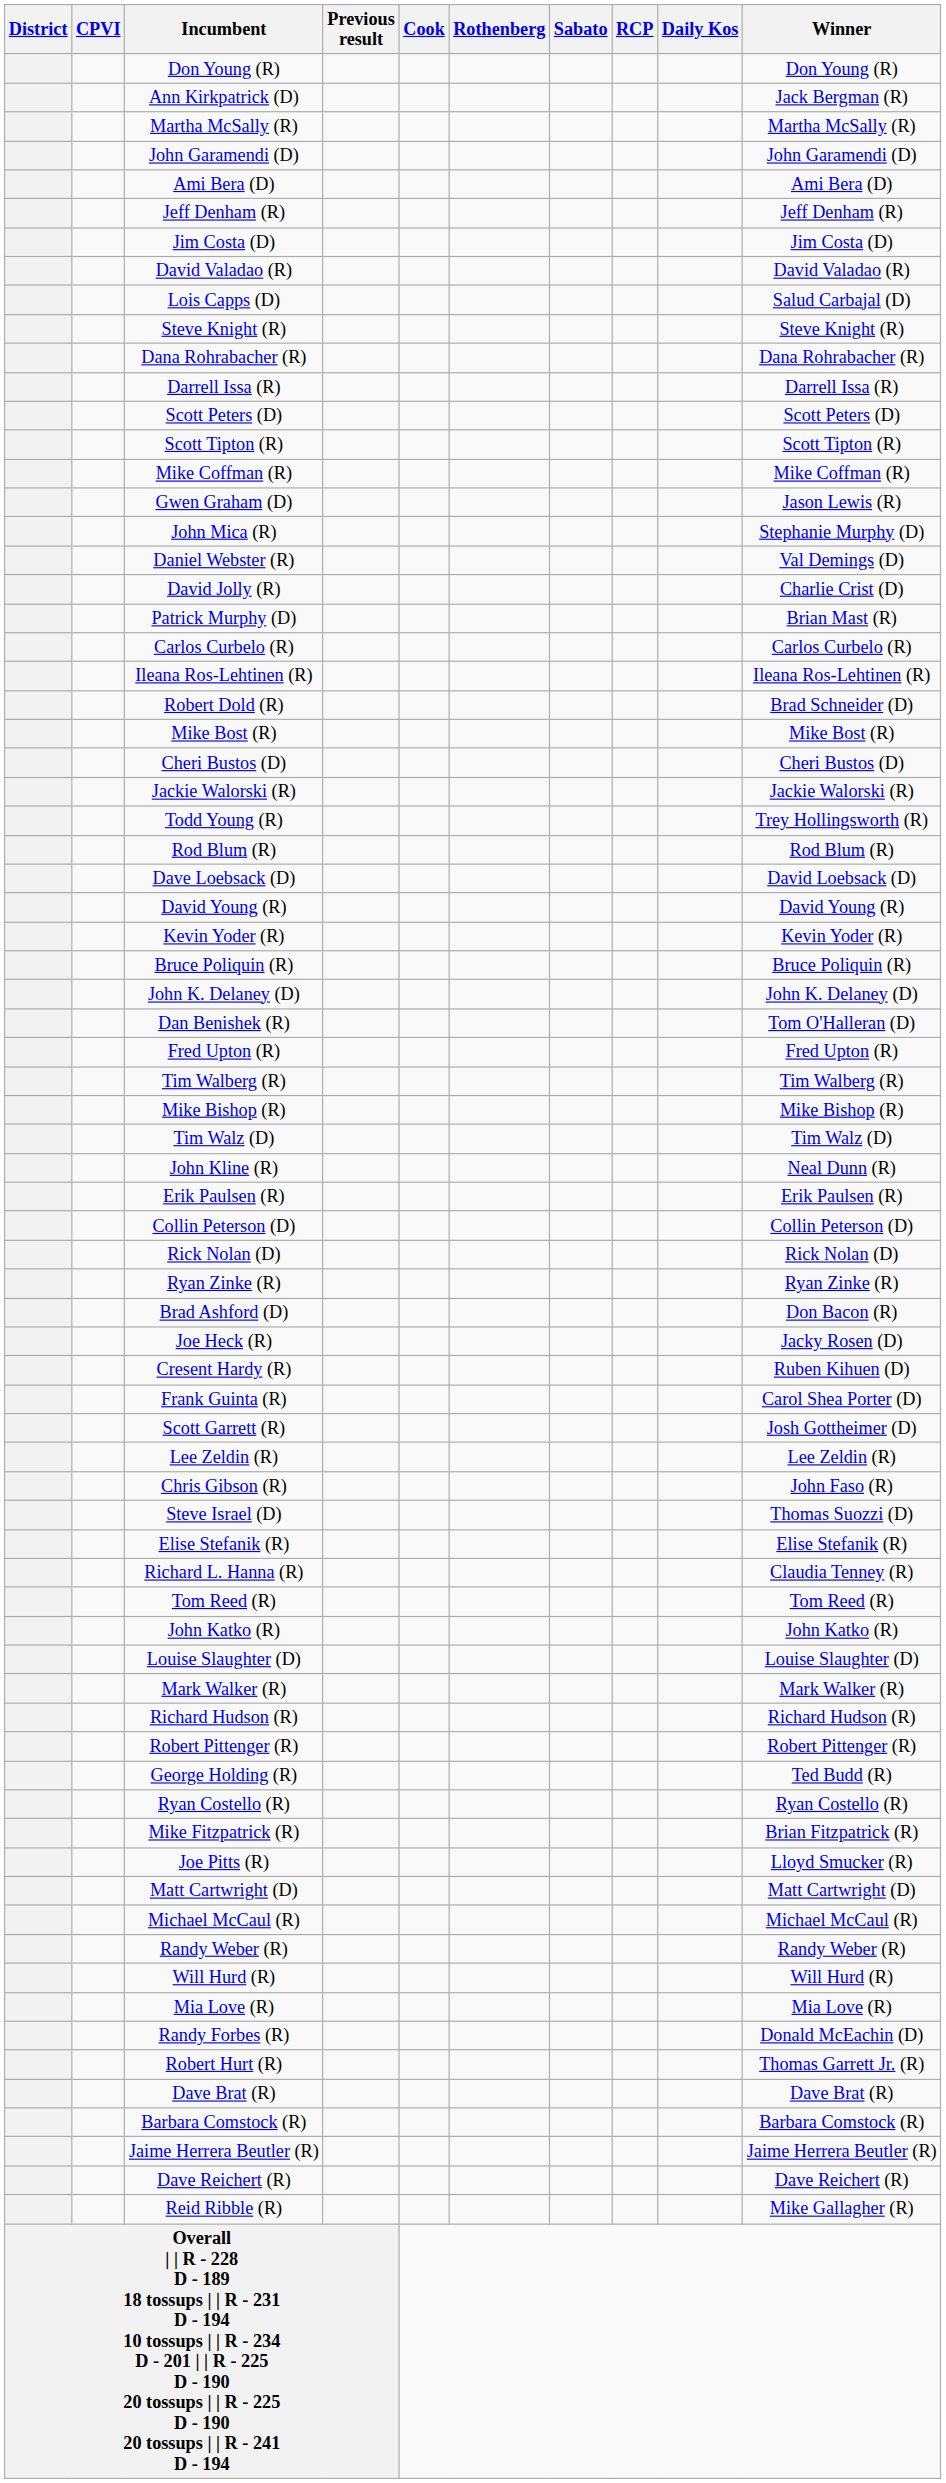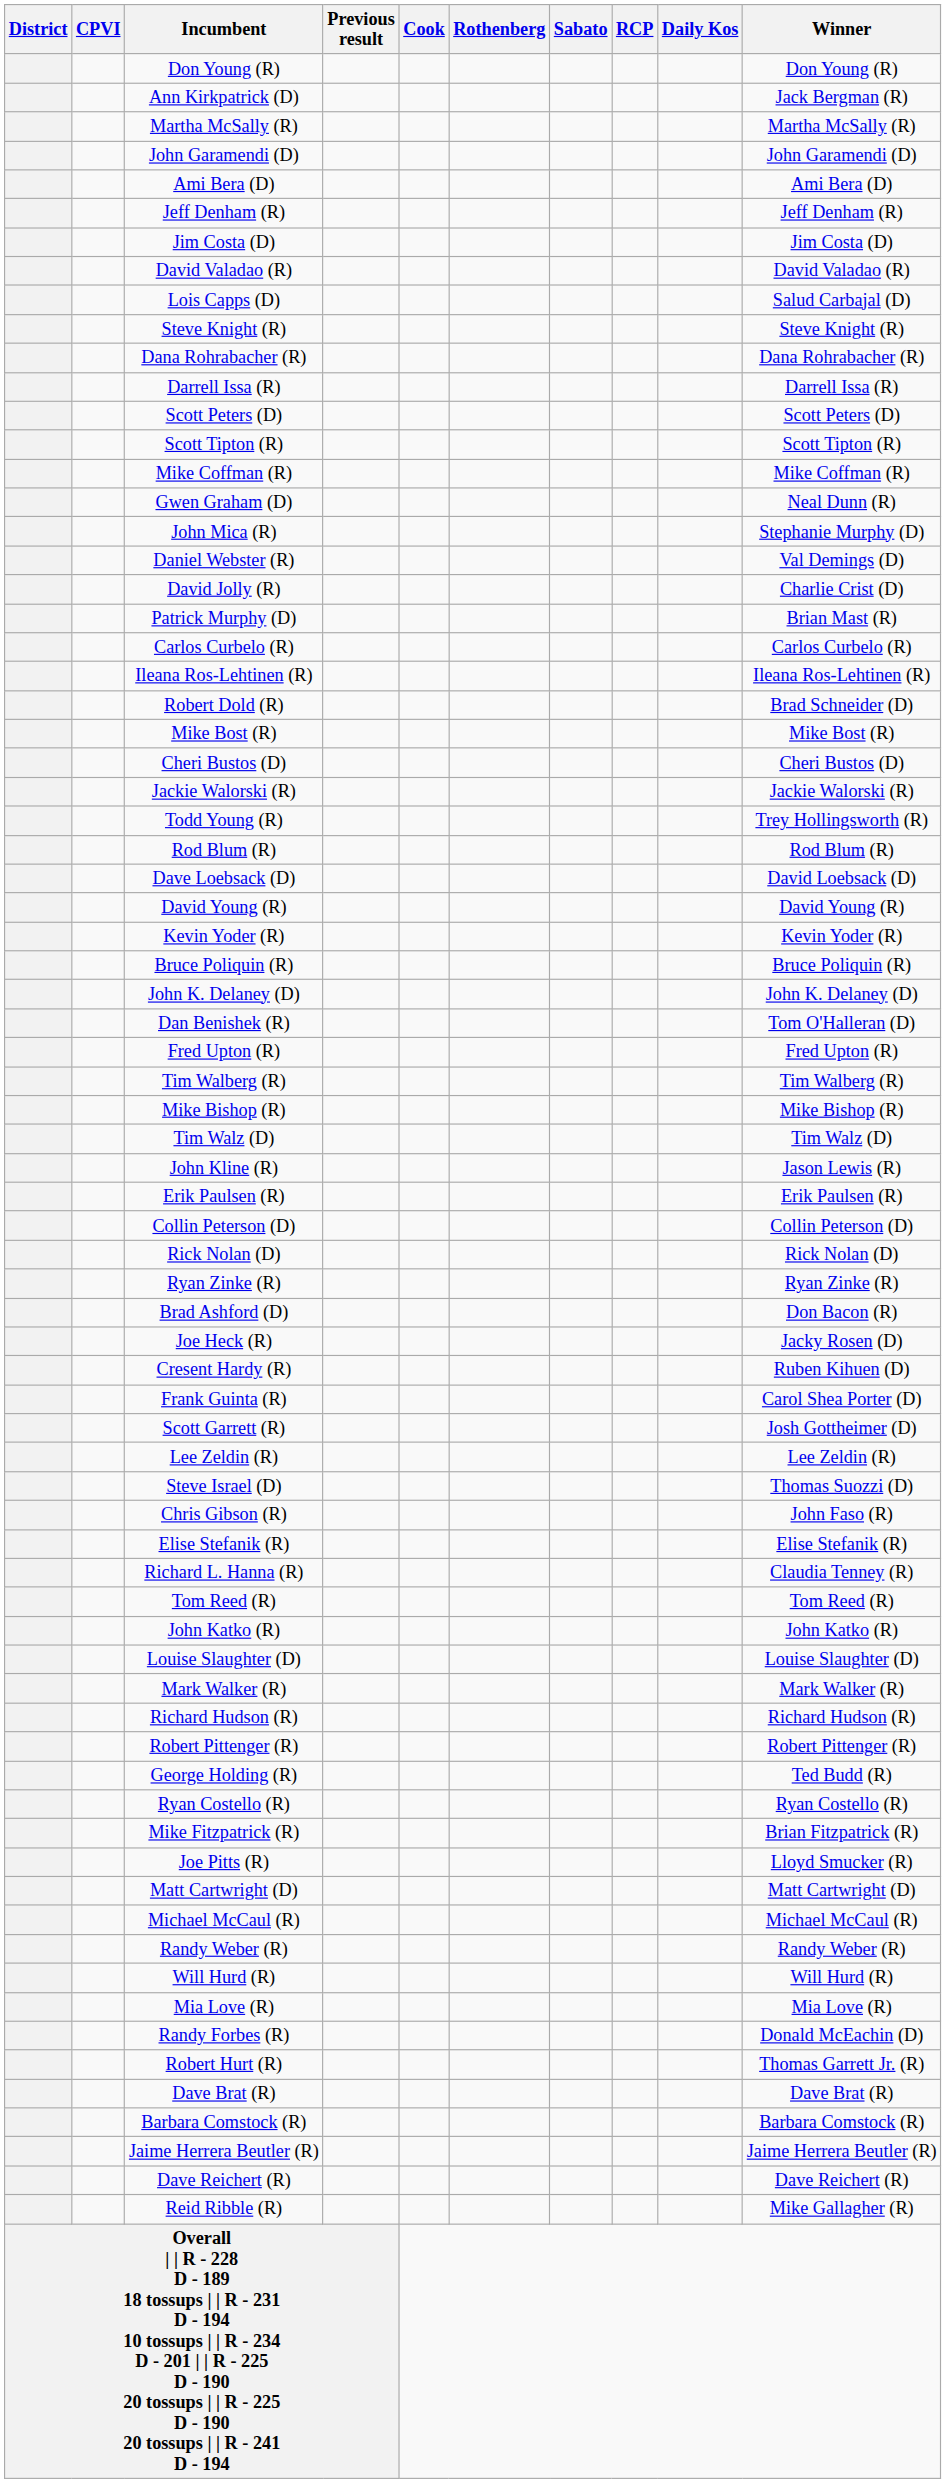(842, 502) Jason Lewis (R) -> (842, 502) Neal Dunn (R)
(842, 1167) Neal Dunn (R) -> (842, 1167) Jason Lewis (R)
rows swapped: (224, 1514) <-> (224, 1485)
